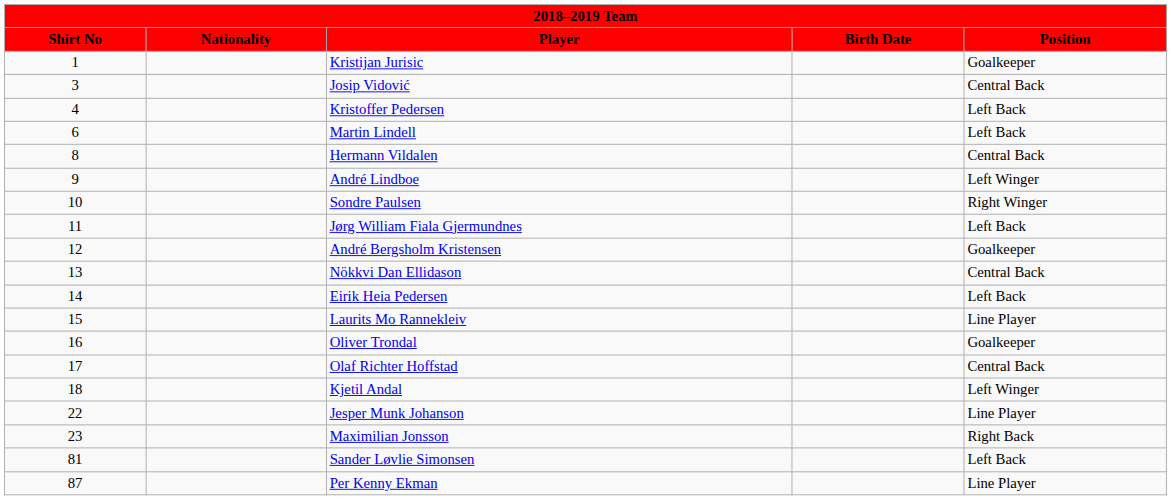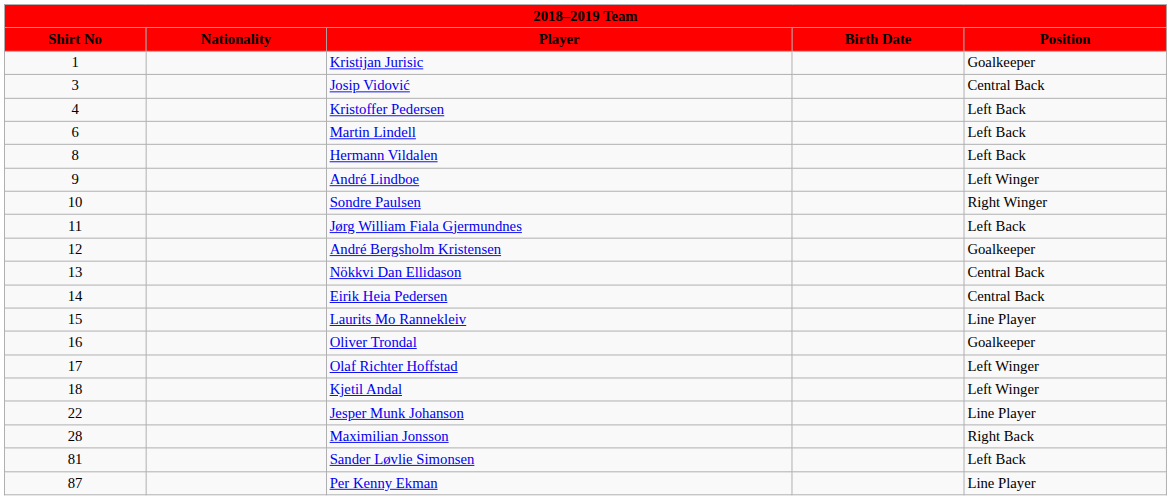(1006, 156) Central Back -> (997, 156) Left Back
(997, 296) Left Back -> (1006, 296) Central Back
(1006, 366) Central Back -> (1003, 366) Left Winger
(75, 436) 23 -> (75, 436) 28
